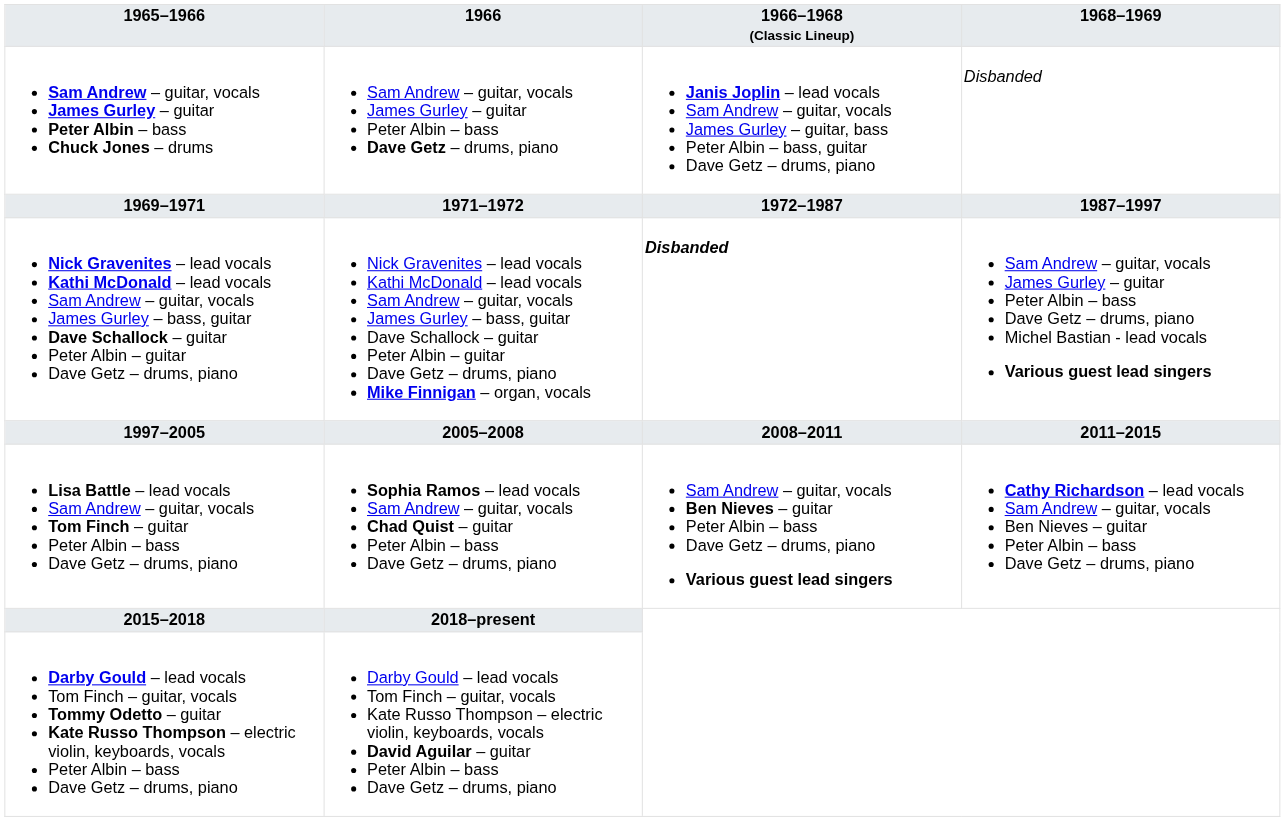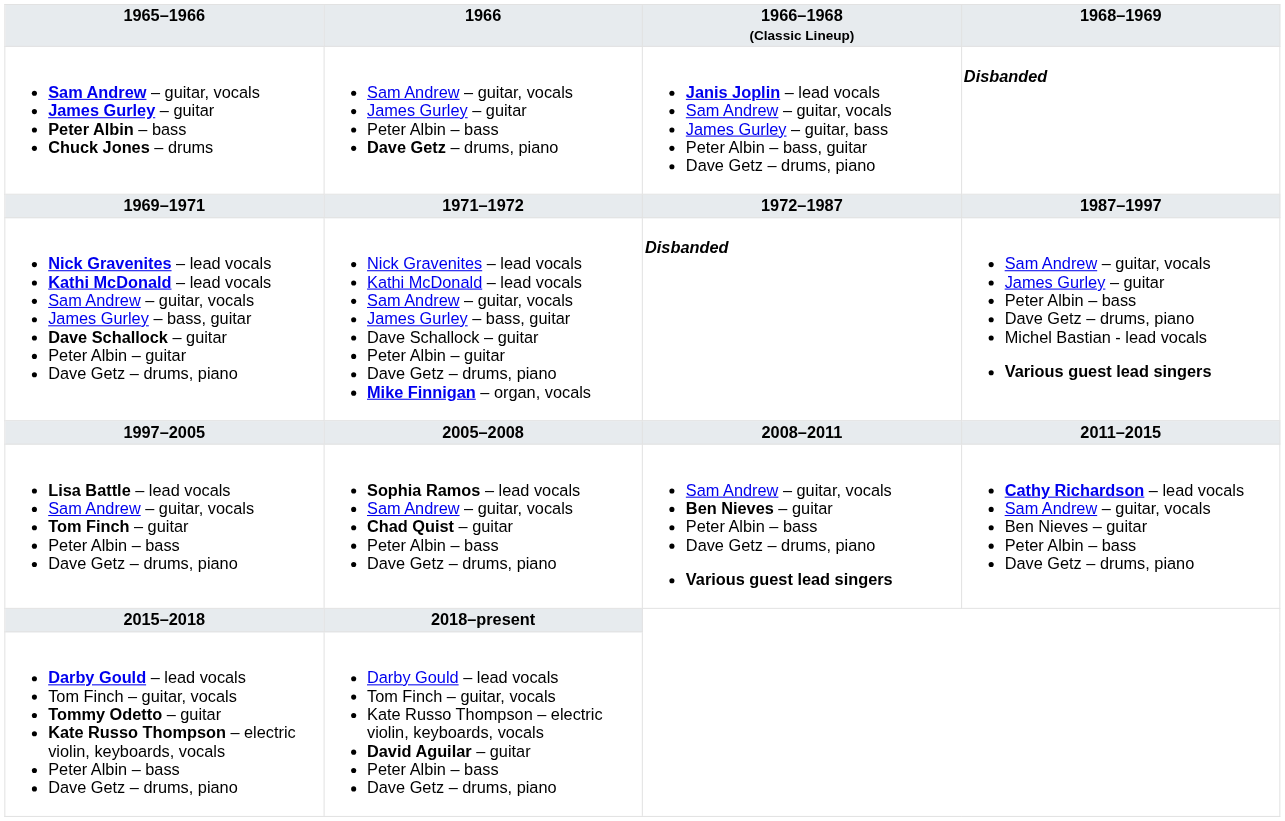(1003, 76) normal -> (1006, 76) bold
